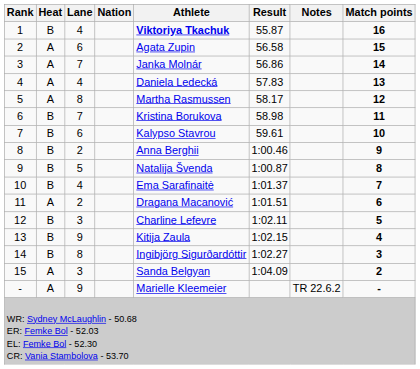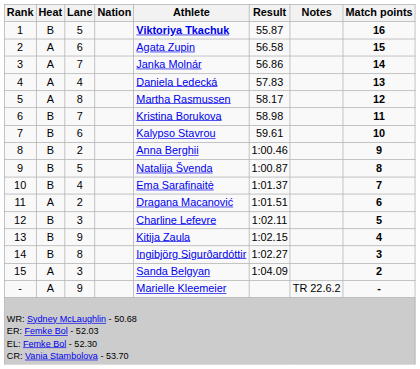(80, 30) 4 -> (80, 30) 5
